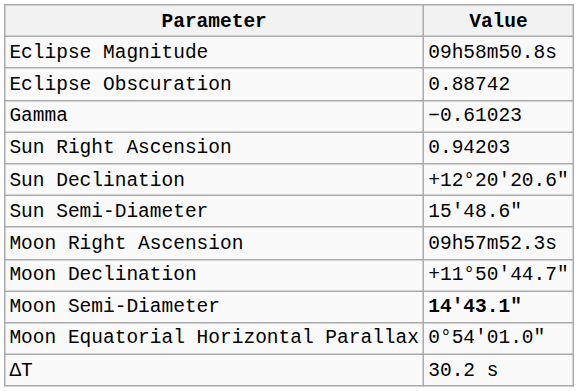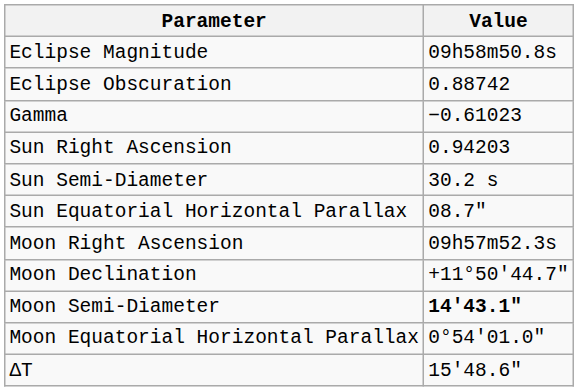- row: (97, 180)
(475, 211) 15'48.6" -> (463, 180) 30.2 s
+ row: (208, 211)
(463, 370) 30.2 s -> (475, 370) 15'48.6"
